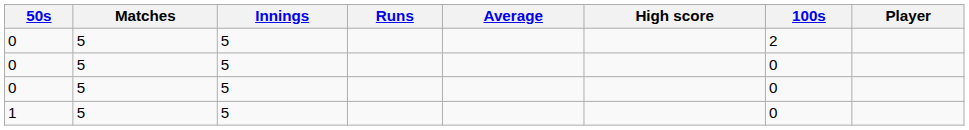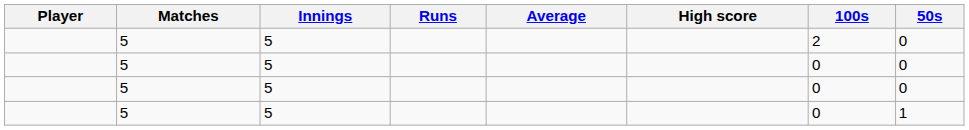columns swapped: (908, 16) <-> (39, 16)
